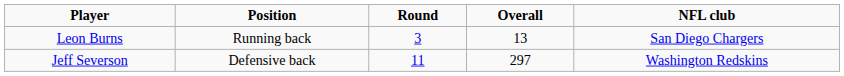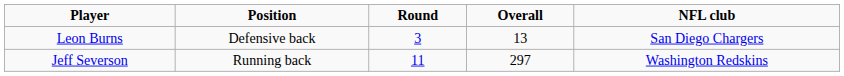(272, 37) Running back -> (272, 37) Defensive back
(272, 60) Defensive back -> (272, 60) Running back
